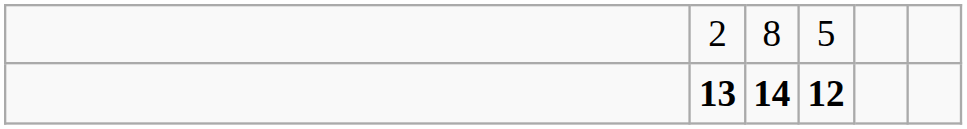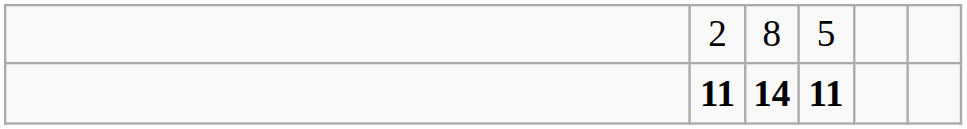(718, 92) 13 -> (718, 92) 11
(826, 92) 12 -> (826, 92) 11
